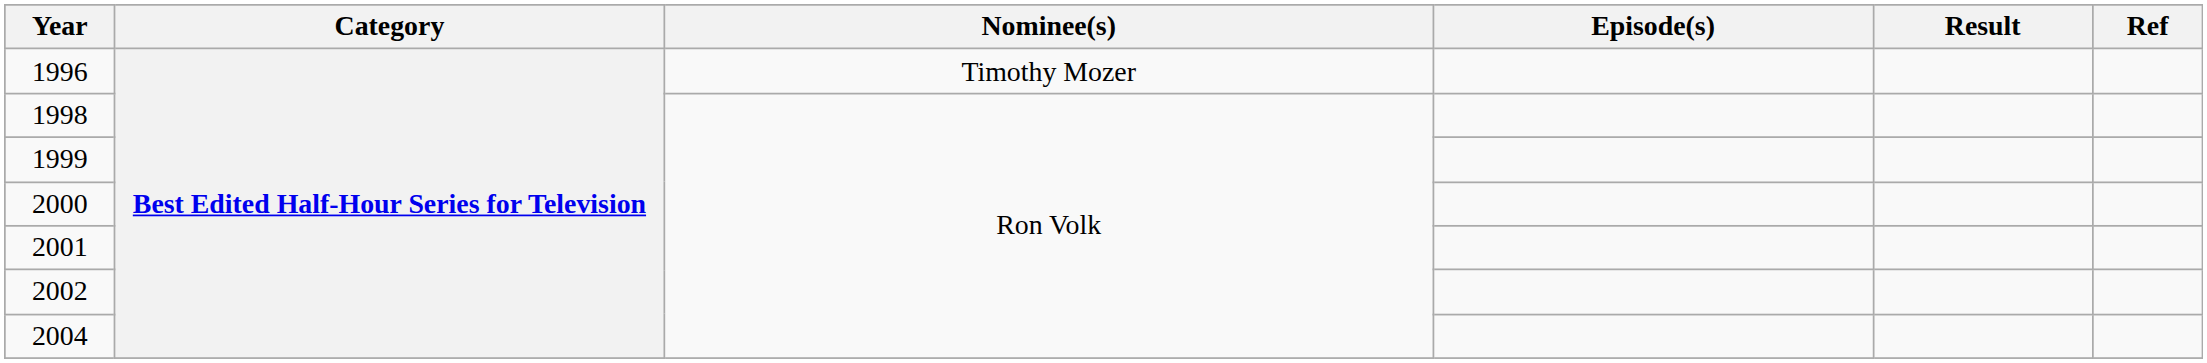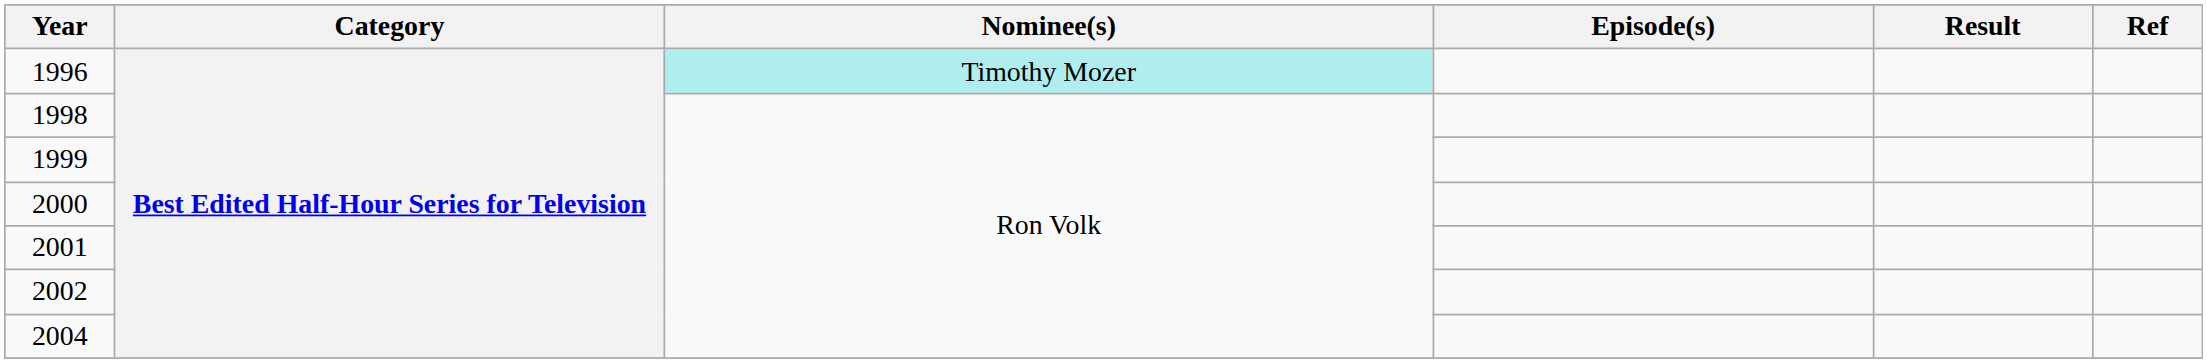(1049, 70) no background -> (1049, 70) paleturquoise background
